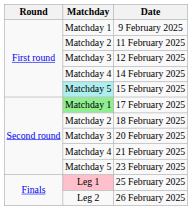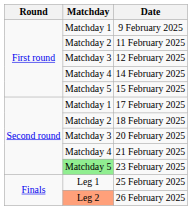(88, 89) paleturquoise background -> (88, 89) no background
(88, 105) lightgreen background -> (88, 105) no background
(88, 167) no background -> (88, 167) lightgreen background
(88, 182) pink background -> (88, 182) no background
(88, 197) no background -> (88, 197) lightsalmon background
